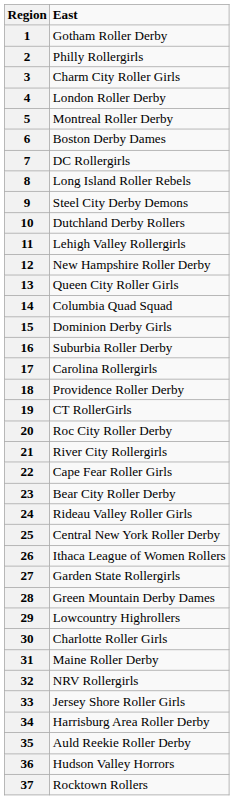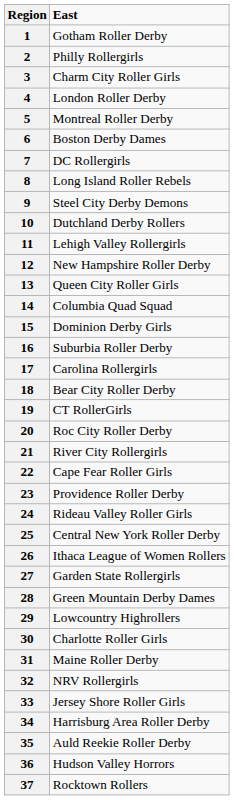(118, 389) Providence Roller Derby -> (114, 389) Bear City Roller Derby
(114, 493) Bear City Roller Derby -> (118, 493) Providence Roller Derby
